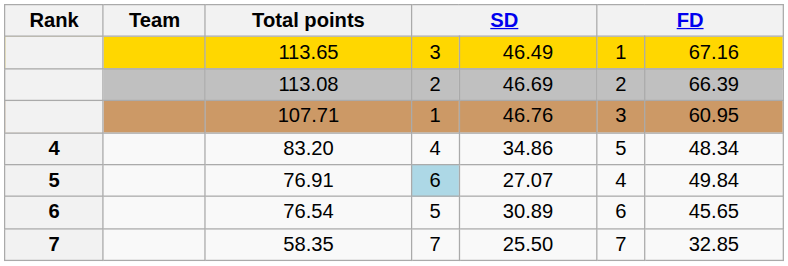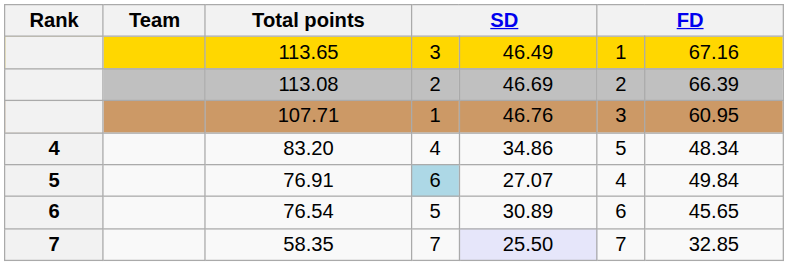(528, 244) no background -> (528, 244) lavender background
